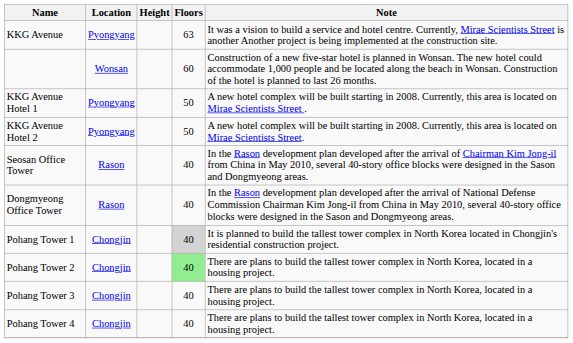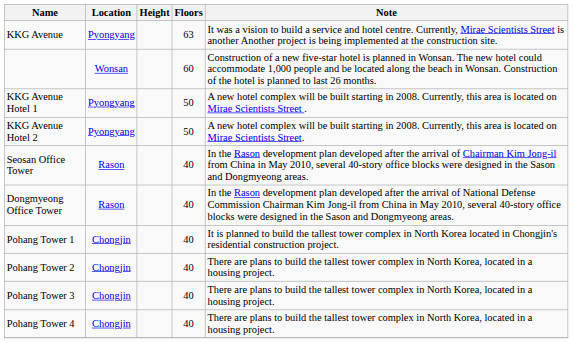(189, 239) lightgrey background -> (189, 239) no background
(189, 267) lightgreen background -> (189, 267) no background
